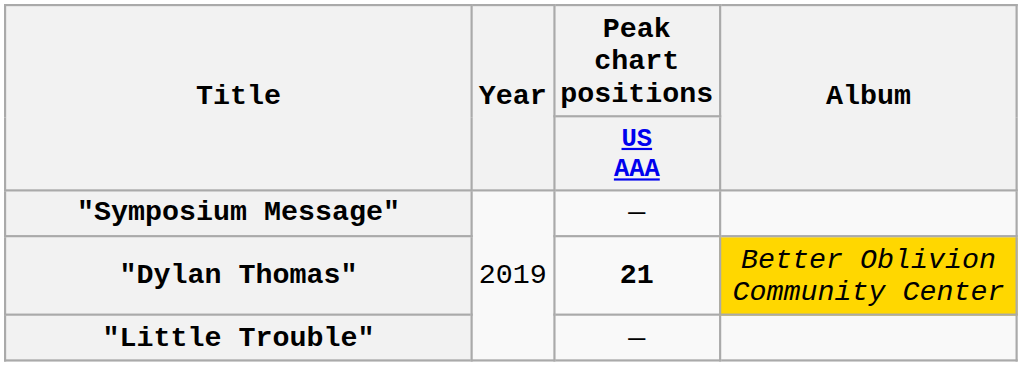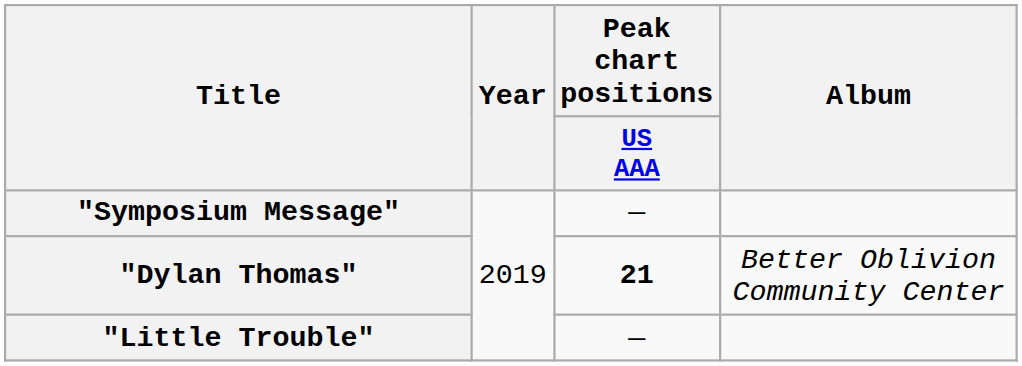(869, 276) gold background -> (869, 276) no background
